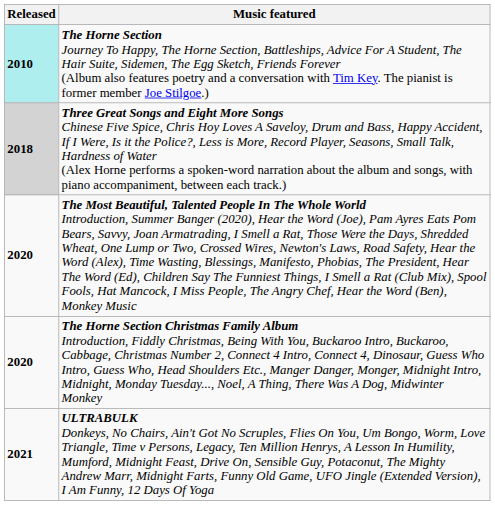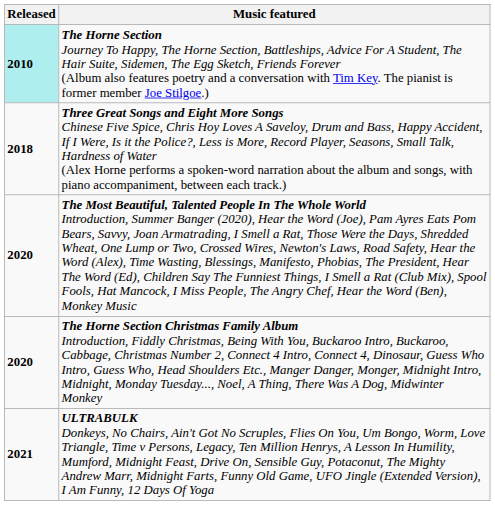(20, 148) lightgrey background -> (20, 148) no background
